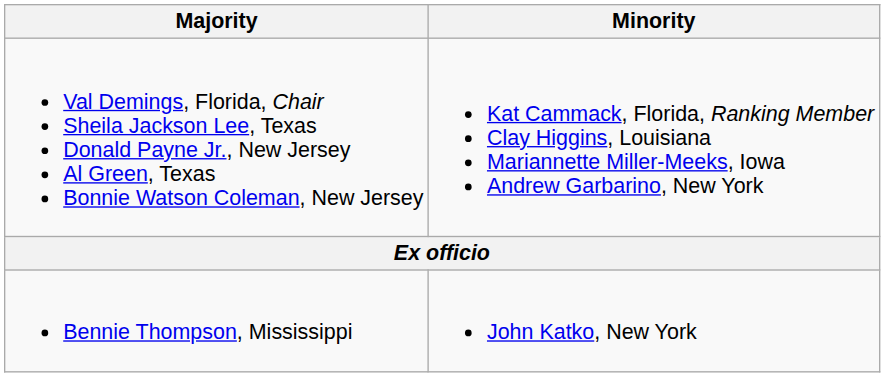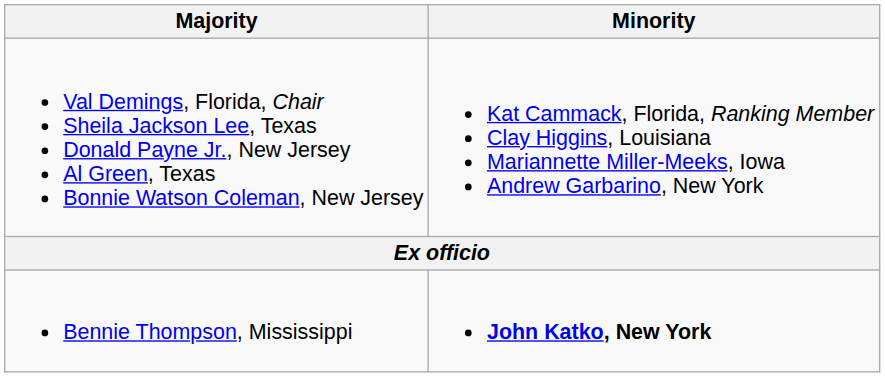(654, 333) normal -> (654, 333) bold
